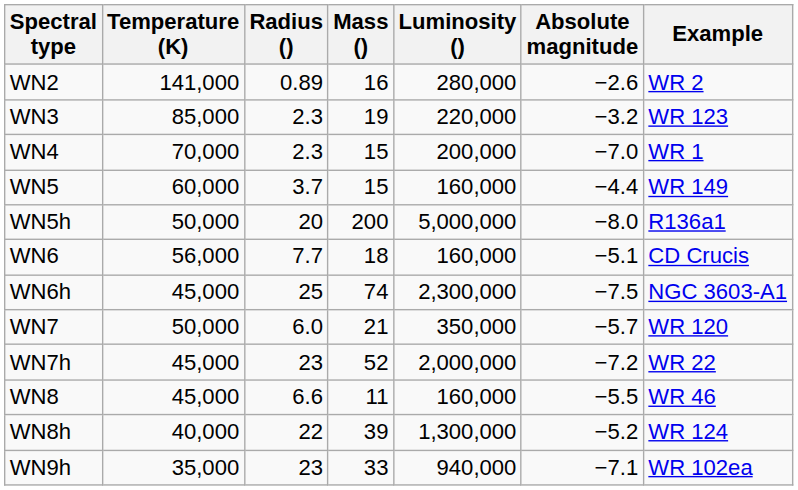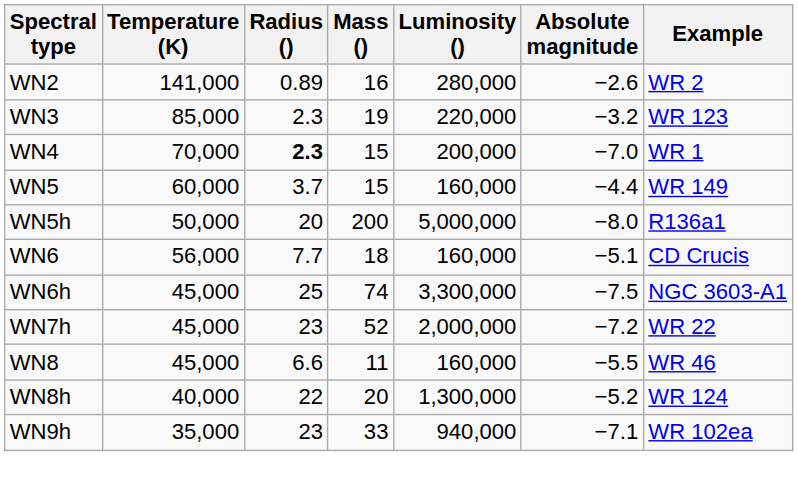(308, 151) normal -> (308, 151) bold
(467, 291) 2,300,000 -> (467, 291) 3,300,000
- row: (34, 326)
(376, 432) 39 -> (376, 397) 20
